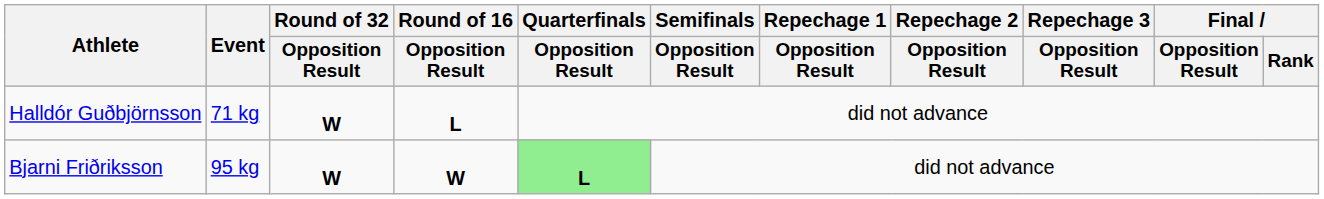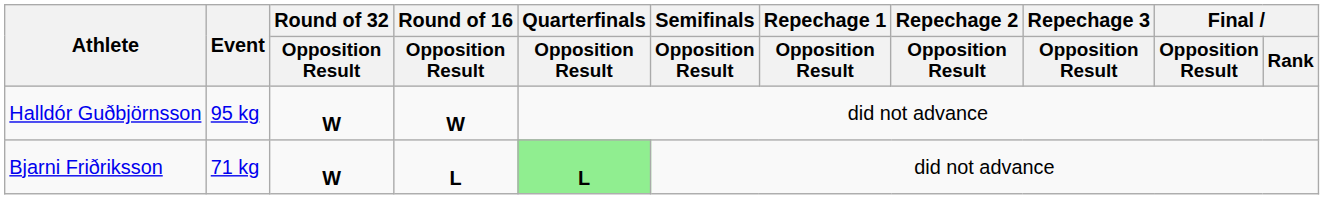(235, 114) 71 kg -> (235, 114) 95 kg
(456, 125) L -> (456, 125) W
(235, 167) 95 kg -> (235, 167) 71 kg
(456, 178) W -> (456, 178) L
